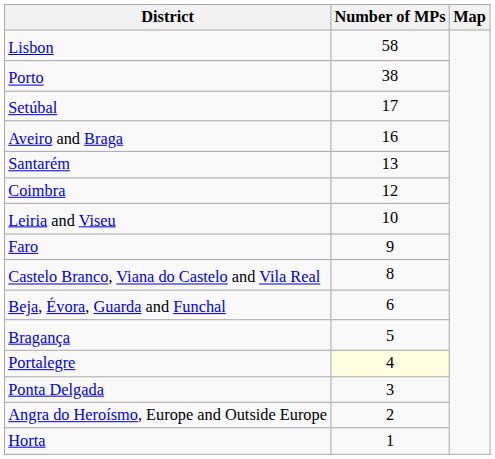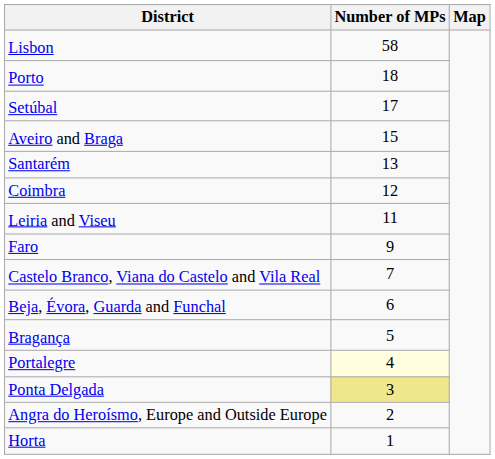(390, 75) 38 -> (390, 75) 18
(390, 136) 16 -> (390, 136) 15
(390, 218) 10 -> (390, 218) 11
(390, 274) 8 -> (390, 274) 7
(390, 389) no background -> (390, 389) khaki background
